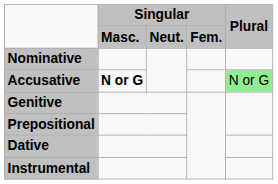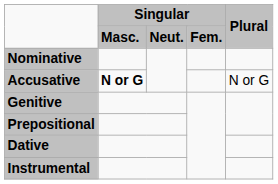(249, 80) lightgreen background -> (249, 80) no background
